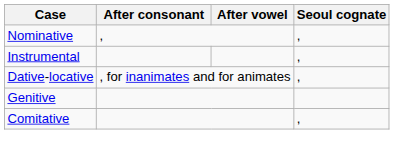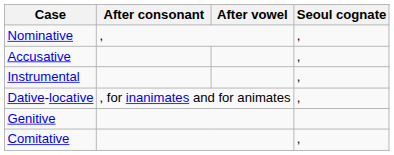+ row: (39, 56)
